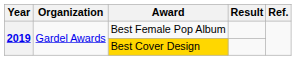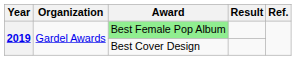(168, 30) no background -> (168, 30) lightgreen background
(155, 47) gold background -> (155, 47) no background
